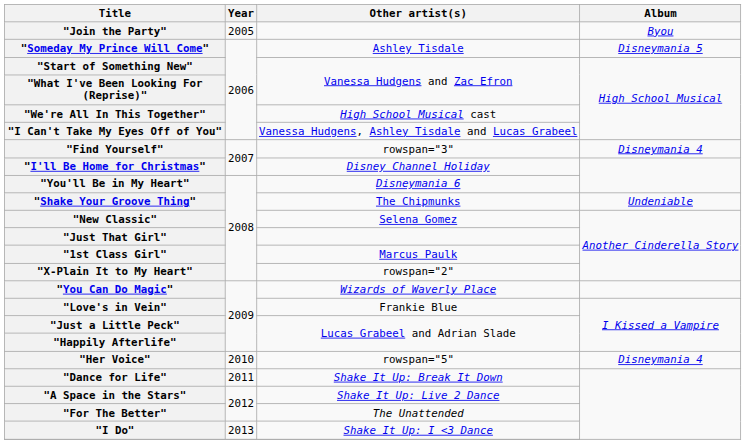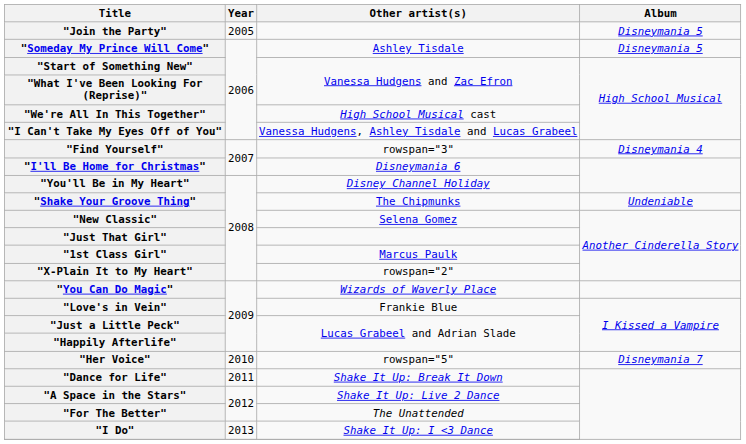(660, 31) Byou -> (660, 31) Disneymania 5
(418, 166) Disney Channel Holiday -> (418, 166) Disneymania 6
(418, 184) Disneymania 6 -> (418, 184) Disney Channel Holiday
(660, 360) Disneymania 4 -> (660, 360) Disneymania 7
